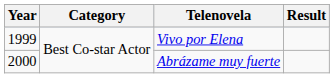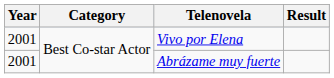(22, 38) 1999 -> (22, 38) 2001
(22, 61) 2000 -> (22, 61) 2001
